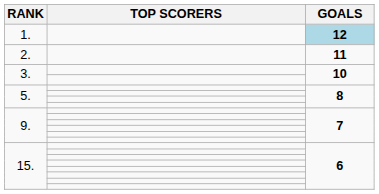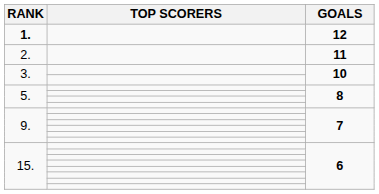(26, 34) normal -> (26, 34) bold
(340, 34) lightblue background -> (340, 34) no background
